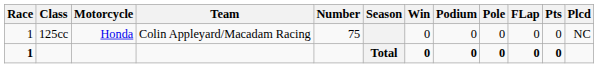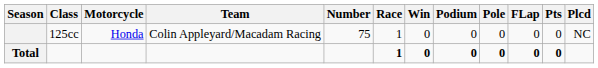columns swapped: (384, 14) <-> (20, 14)
